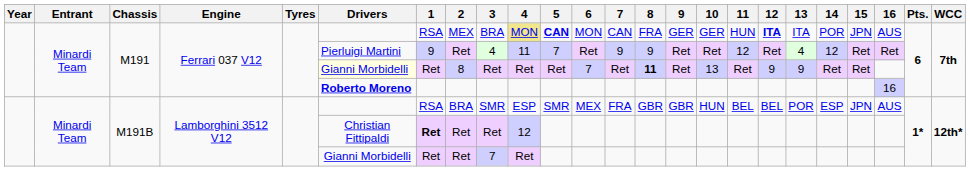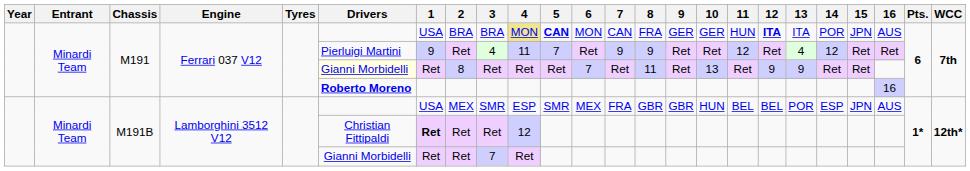(431, 32) RSA -> (431, 32) USA
(461, 32) MEX -> (461, 32) BRA
(650, 69) bold -> (650, 69) normal
(431, 106) RSA -> (431, 106) USA
(461, 106) BRA -> (461, 106) MEX
